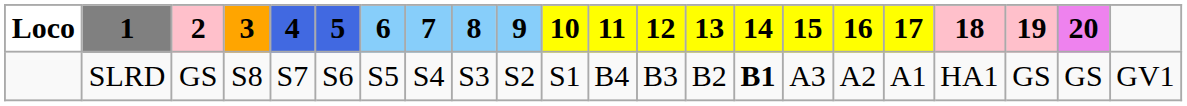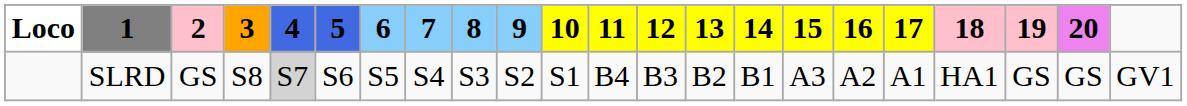(292, 75) no background -> (292, 75) lightgrey background
(758, 75) bold -> (758, 75) normal
